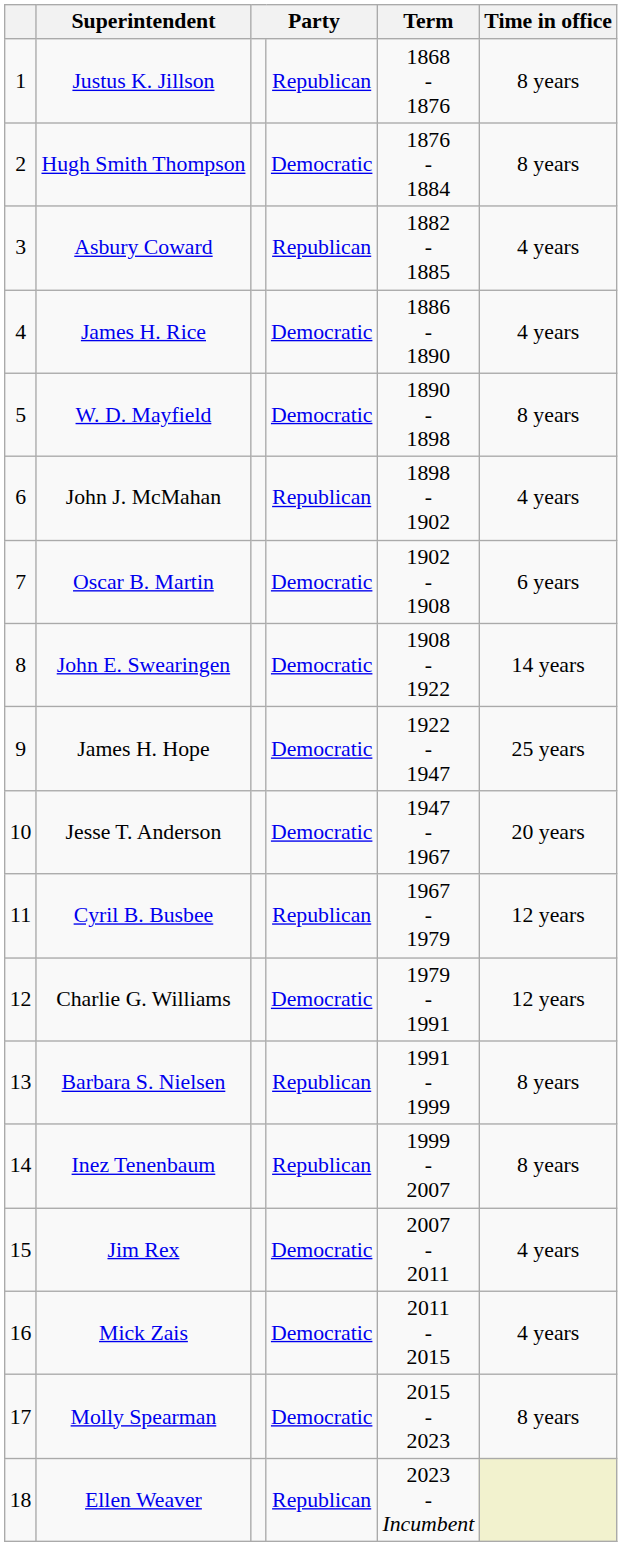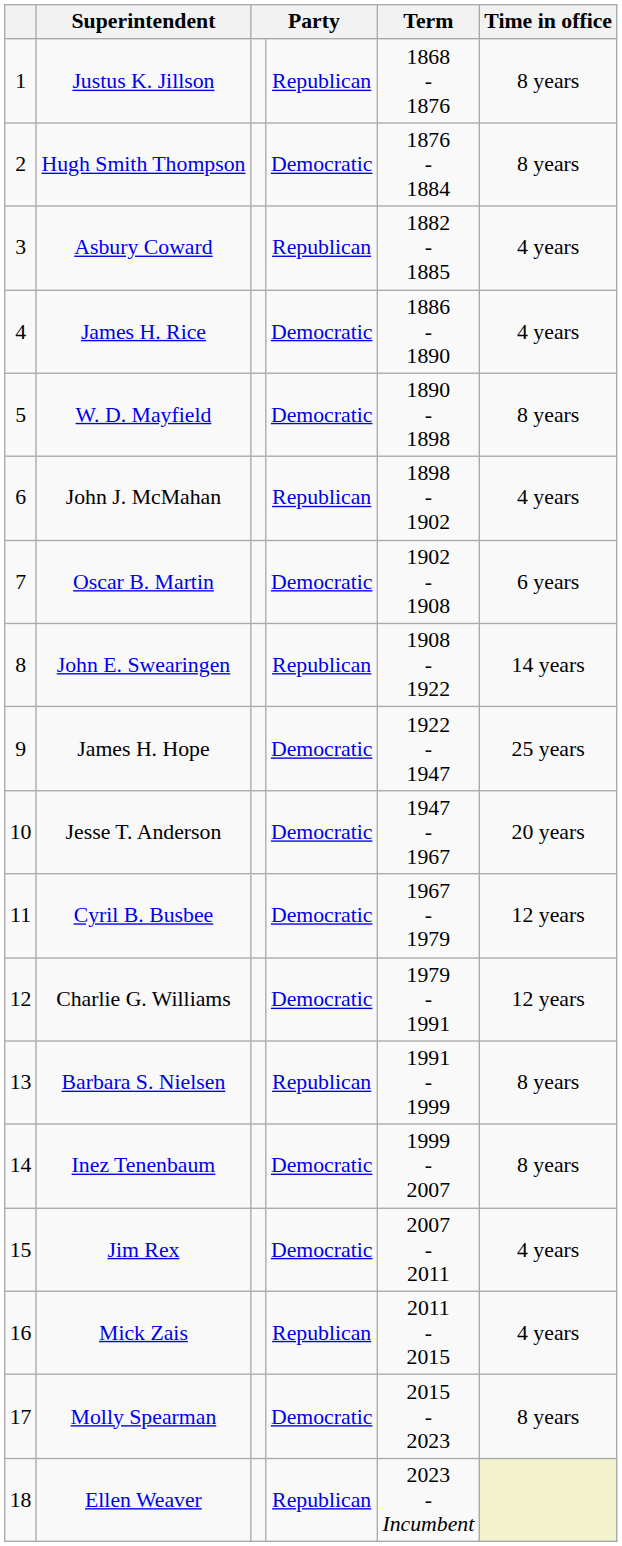(322, 665) Democratic -> (322, 665) Republican
(322, 915) Republican -> (322, 915) Democratic
(322, 1165) Republican -> (322, 1165) Democratic
(322, 1332) Democratic -> (322, 1332) Republican
